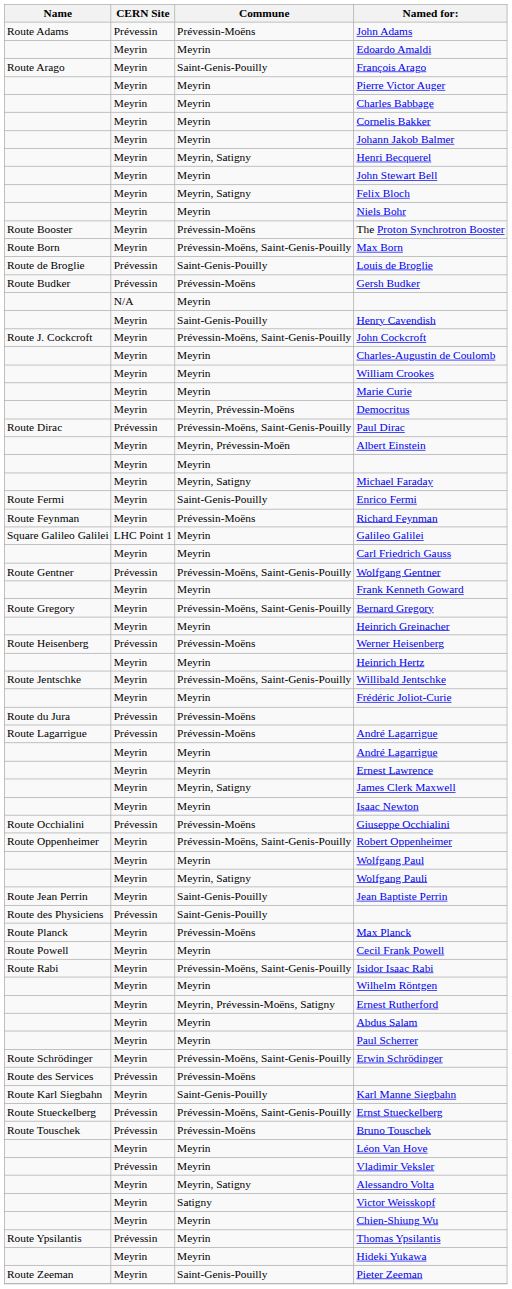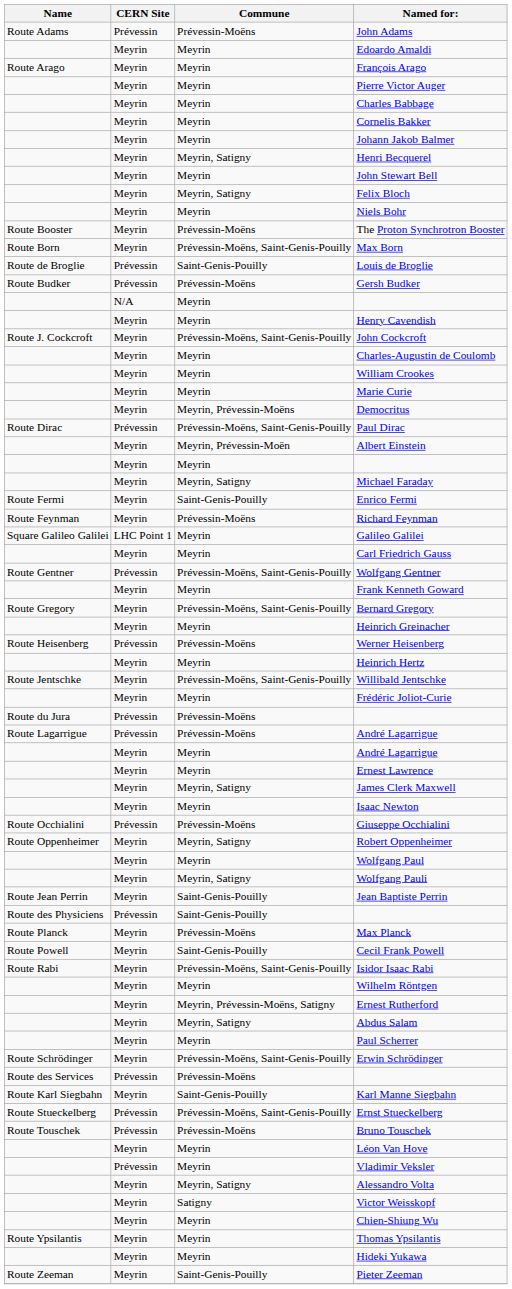(222, 67) Saint-Genis-Pouilly -> (194, 67) Meyrin
(222, 319) Saint-Genis-Pouilly -> (194, 319) Meyrin
(264, 842) Prévessin-Moëns, Saint-Genis-Pouilly -> (214, 842) Meyrin, Satigny
(194, 950) Meyrin -> (222, 950) Saint-Genis-Pouilly
(194, 1022) Meyrin -> (214, 1022) Meyrin, Satigny
(136, 1238) Prévessin -> (131, 1238) Meyrin
